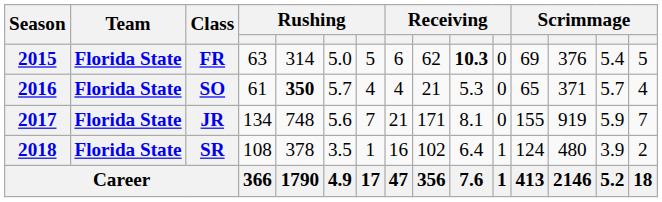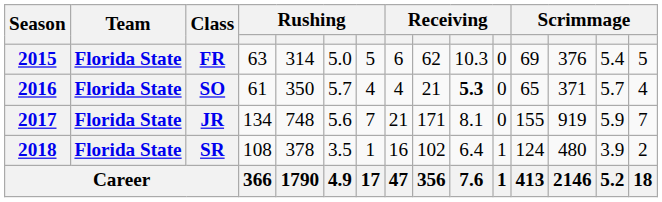(471, 59) bold -> (471, 59) normal
(300, 89) bold -> (300, 89) normal
(471, 89) normal -> (471, 89) bold
